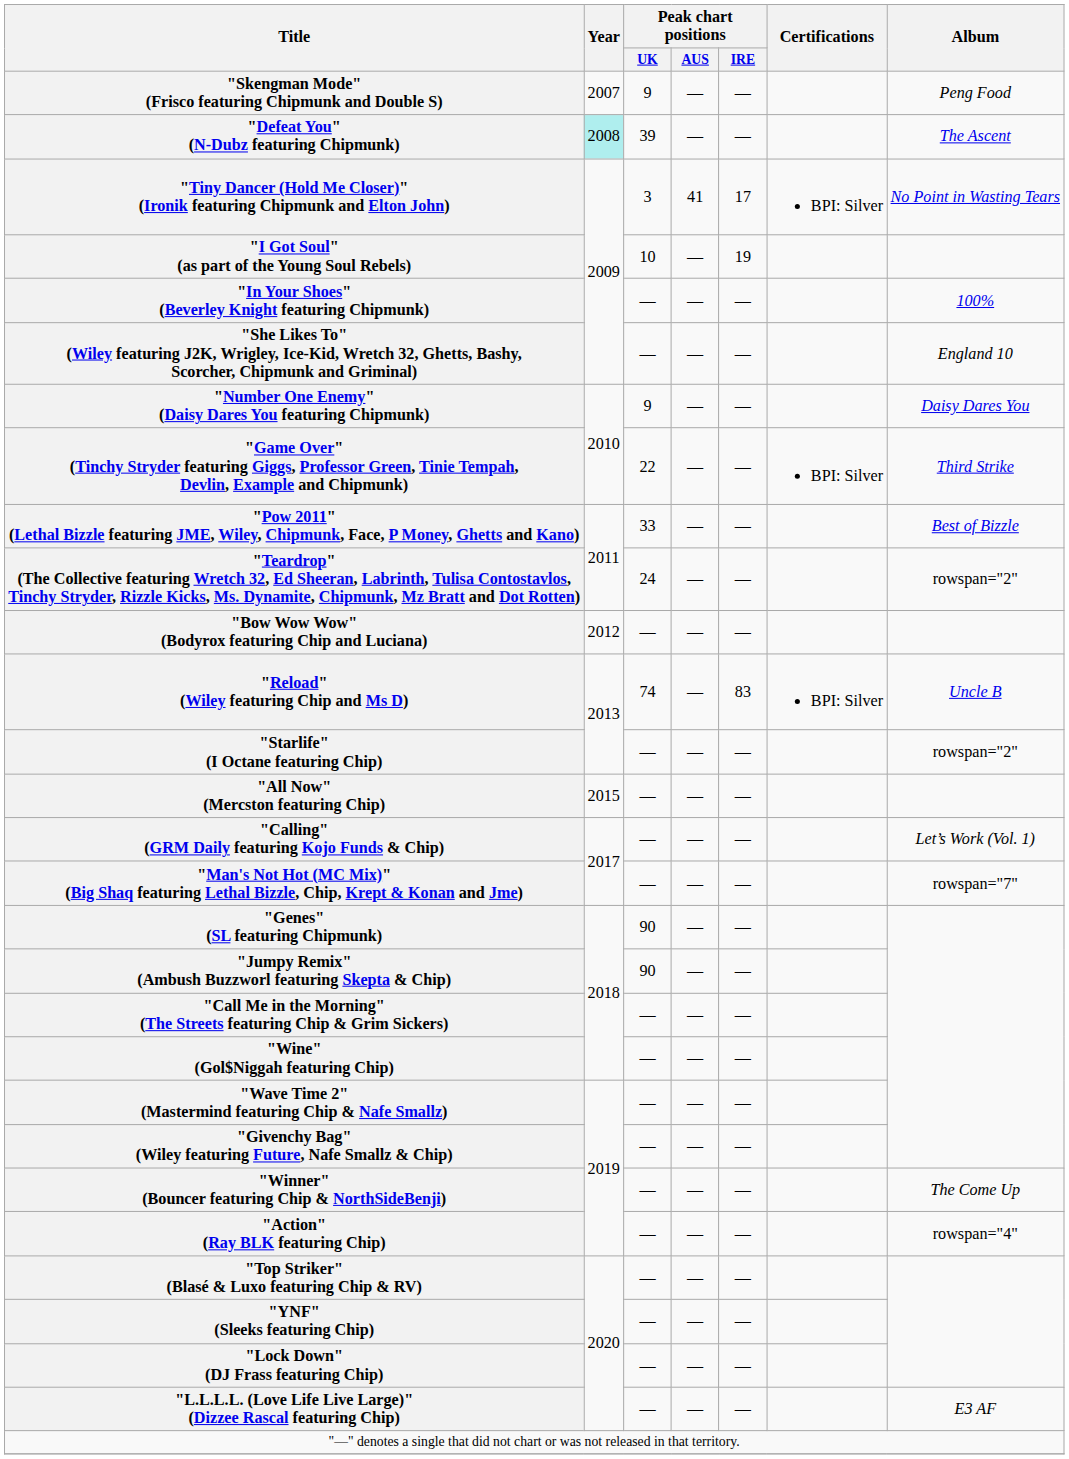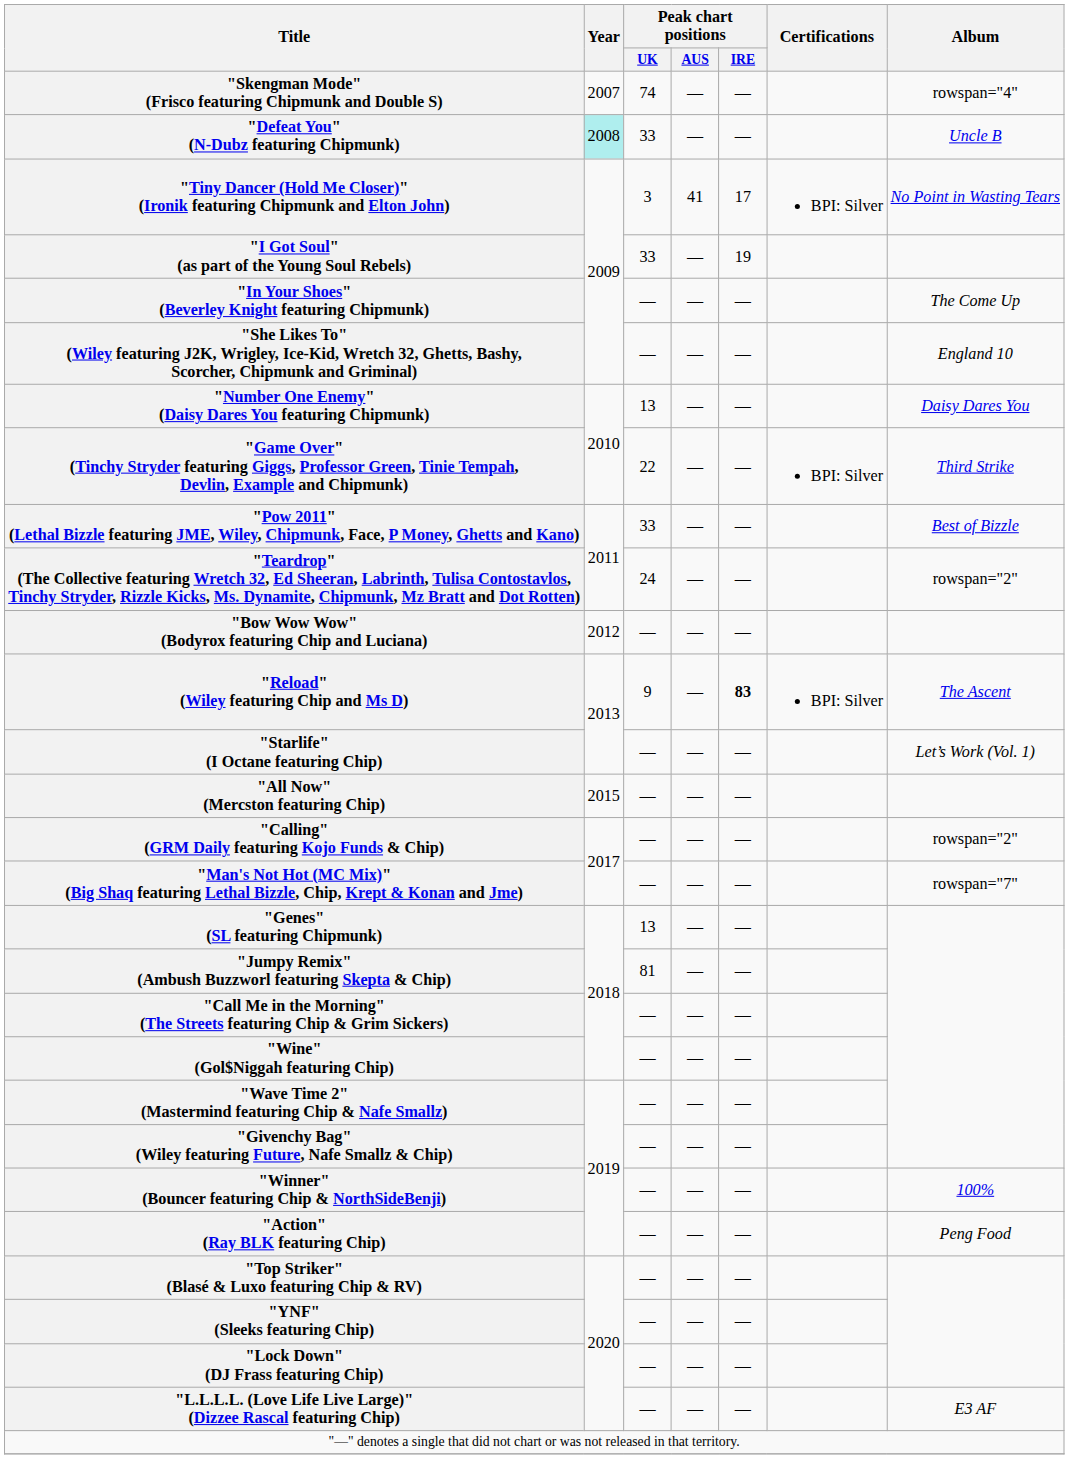(647, 92) 9 -> (647, 92) 74
(975, 92) Peng Food -> (975, 92) rowspan="4"
(647, 136) 39 -> (647, 136) 33
(975, 136) The Ascent -> (975, 136) Uncle B
(647, 256) 10 -> (647, 256) 33
(975, 300) 100% -> (975, 300) The Come Up
(647, 406) 9 -> (647, 406) 13
(647, 691) 74 -> (647, 691) 9
(743, 691) normal -> (743, 691) bold
(975, 691) Uncle B -> (975, 691) The Ascent
(975, 751) rowspan="2" -> (975, 751) Let’s Work (Vol. 1)
(975, 839) Let’s Work (Vol. 1) -> (975, 839) rowspan="2"
(647, 927) 90 -> (647, 927) 13
(647, 970) 90 -> (647, 970) 81
(975, 1189) The Come Up -> (975, 1189) 100%
(975, 1233) rowspan="4" -> (975, 1233) Peng Food
